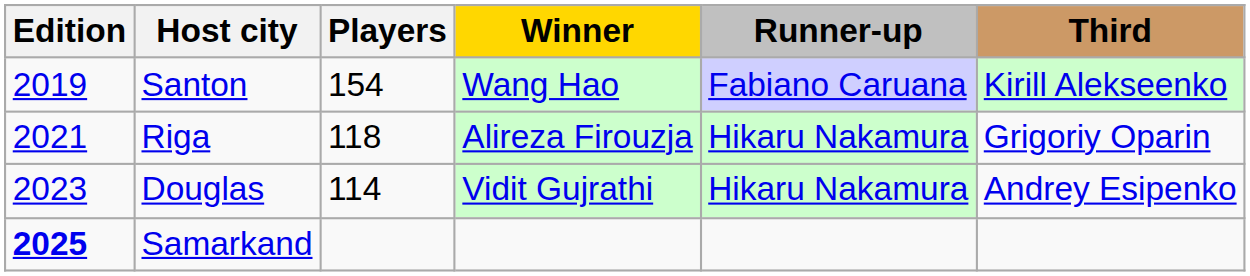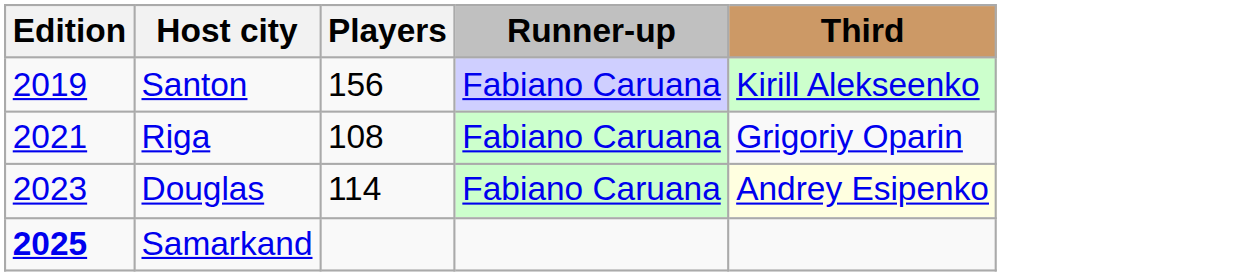- column: (578, 31)
(356, 84) 154 -> (356, 84) 156
(355, 137) 118 -> (356, 137) 108
(838, 137) Hikaru Nakamura -> (592, 137) Fabiano Caruana
(838, 190) Hikaru Nakamura -> (592, 190) Fabiano Caruana
(1110, 190) no background -> (863, 190) lightyellow background
